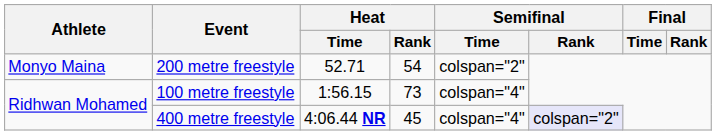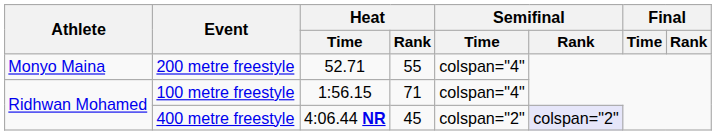(412, 67) 54 -> (412, 67) 55
(482, 67) colspan="2" -> (482, 67) colspan="4"
(412, 93) 73 -> (412, 93) 71
(482, 118) colspan="4" -> (482, 118) colspan="2"
